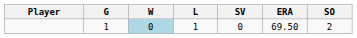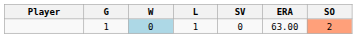(285, 26) 69.50 -> (285, 26) 63.00
(329, 26) no background -> (329, 26) lightsalmon background
